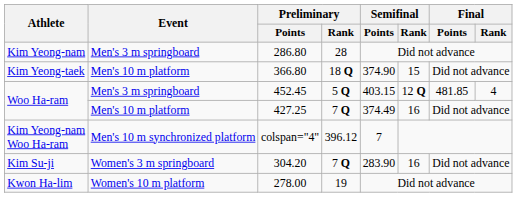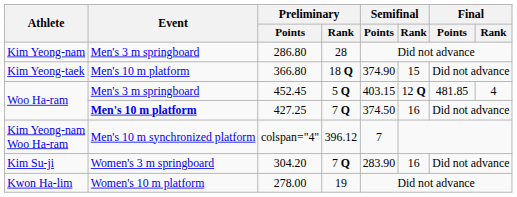(140, 110) normal -> (144, 110) bold
(379, 110) 374.49 -> (379, 110) 374.50
